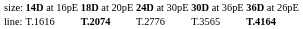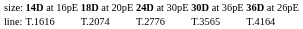(96, 22) bold -> (95, 22) normal
(261, 22) bold -> (261, 22) normal
